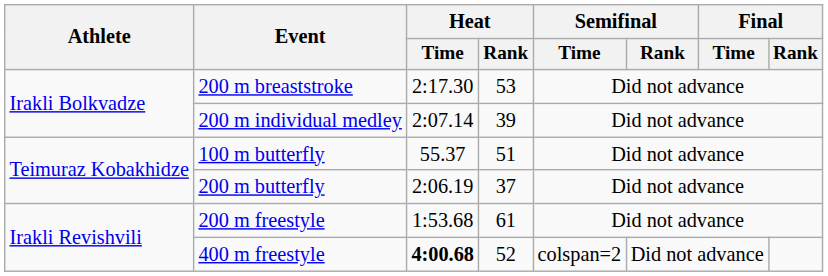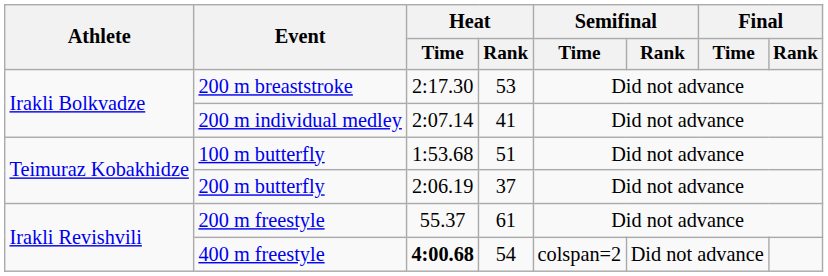(506, 120) 39 -> (506, 120) 41
(443, 153) 55.37 -> (443, 153) 1:53.68
(443, 220) 1:53.68 -> (443, 220) 55.37
(506, 254) 52 -> (506, 254) 54
